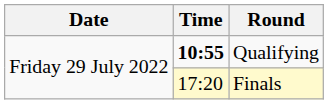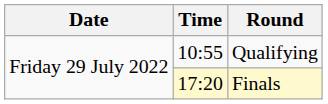(201, 51) bold -> (200, 51) normal
